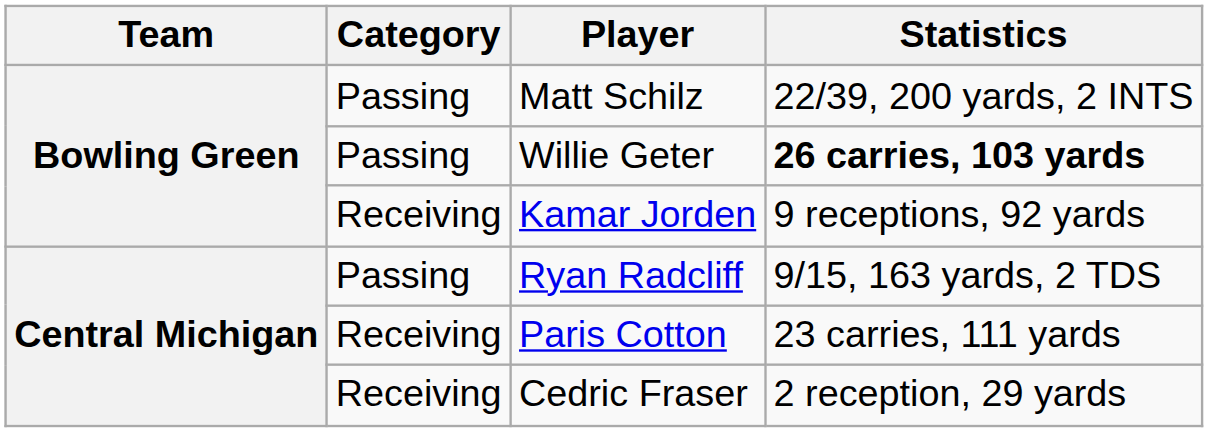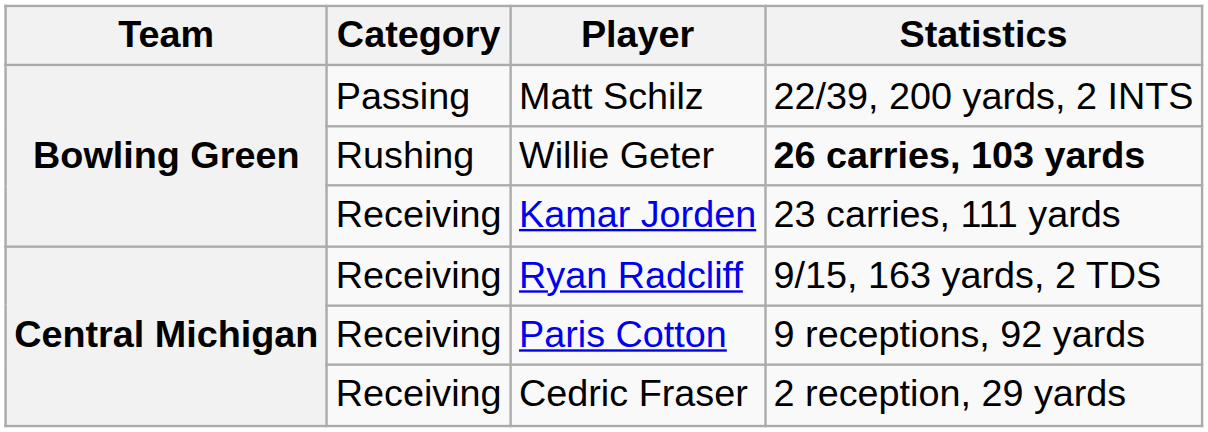(403, 154) Passing -> (405, 154) Rushing
(959, 214) 9 receptions, 92 yards -> (947, 214) 23 carries, 111 yards
(403, 274) Passing -> (419, 274) Receiving
(947, 334) 23 carries, 111 yards -> (959, 334) 9 receptions, 92 yards
